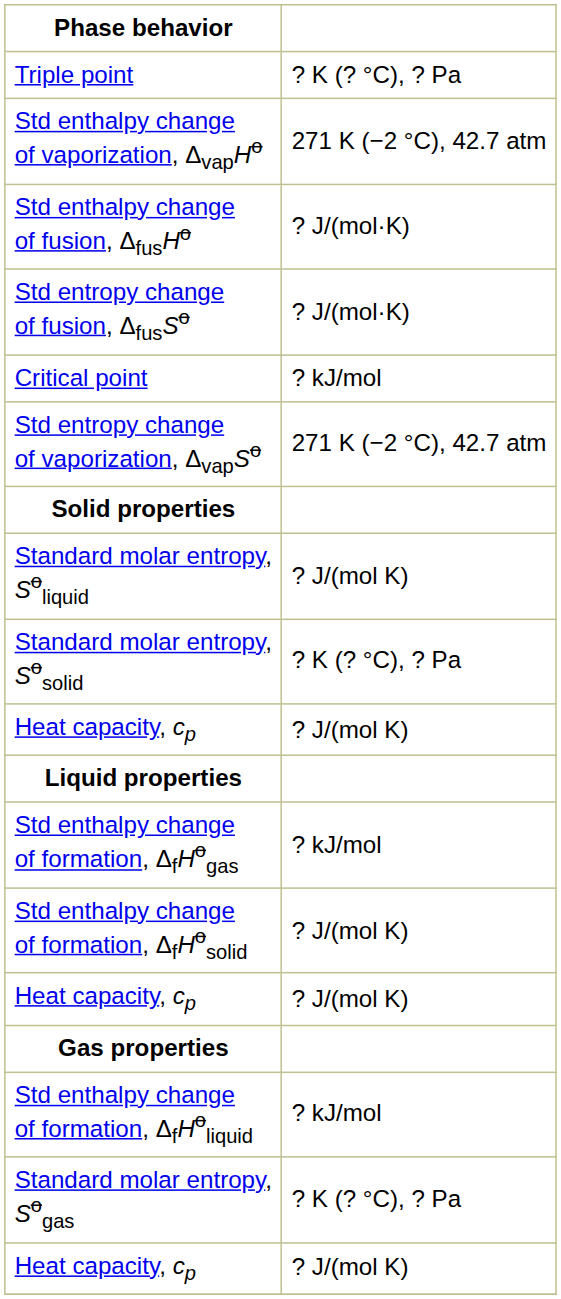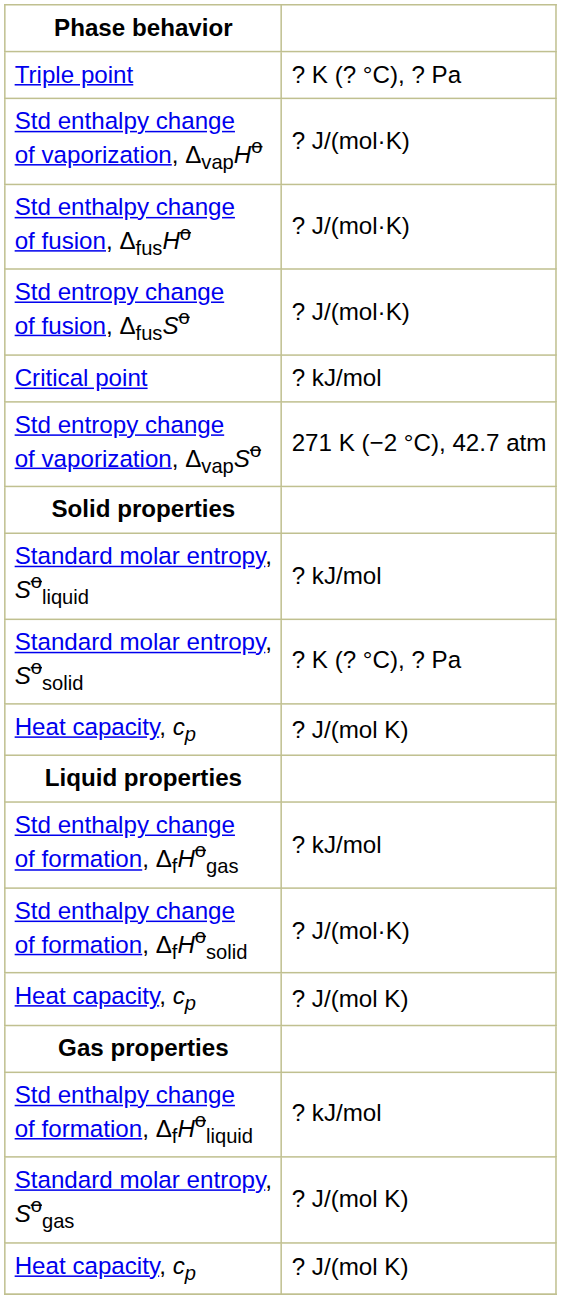(419, 140) 271 K (−2 °C), 42.7 atm -> (351, 140) ? J/(mol·K)
(350, 575) ? J/(mol K) -> (337, 575) ? kJ/mol
(350, 930) ? J/(mol K) -> (351, 930) ? J/(mol·K)
(376, 1199) ? K (? °C), ? Pa -> (350, 1199) ? J/(mol K)
